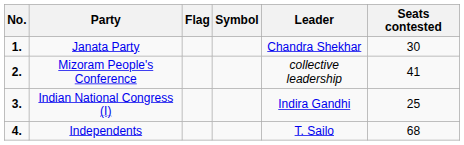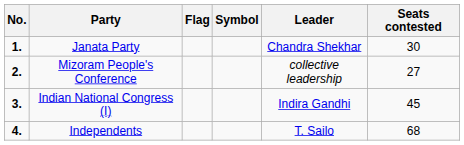(413, 72) 41 -> (413, 72) 27
(413, 104) 25 -> (413, 104) 45
